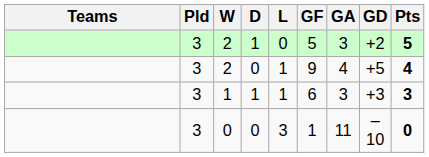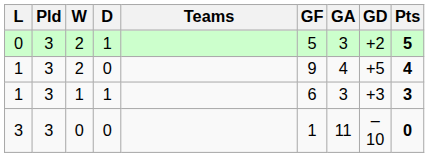columns swapped: (92, 17) <-> (283, 17)
